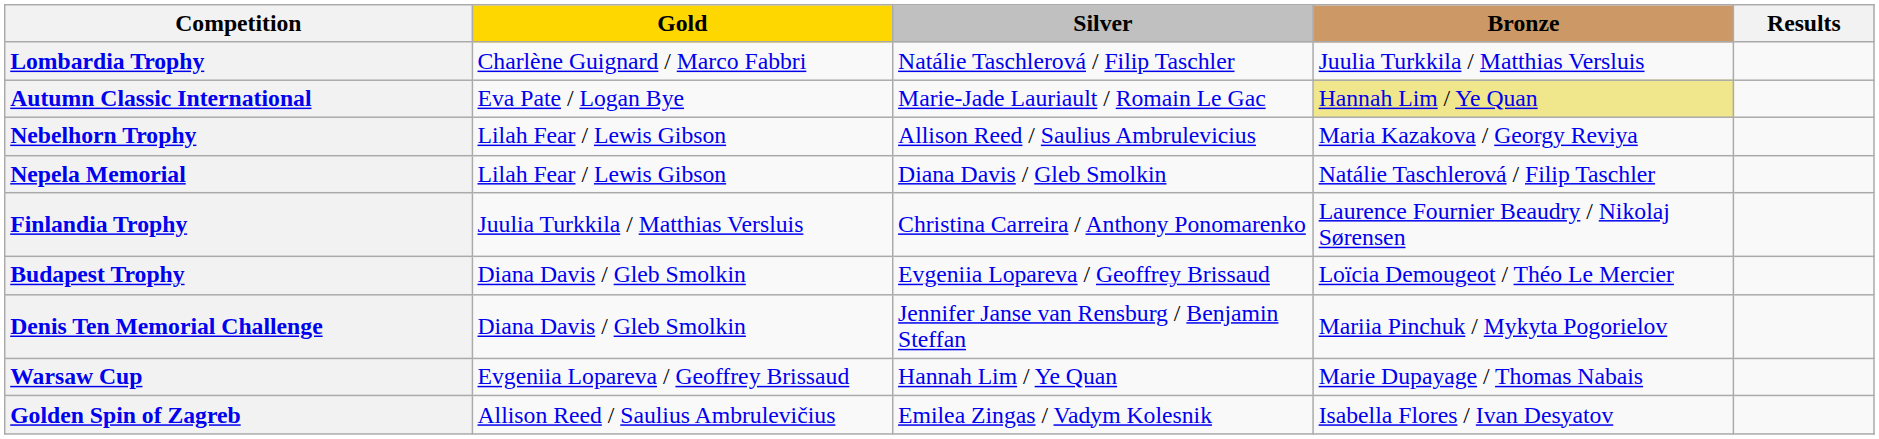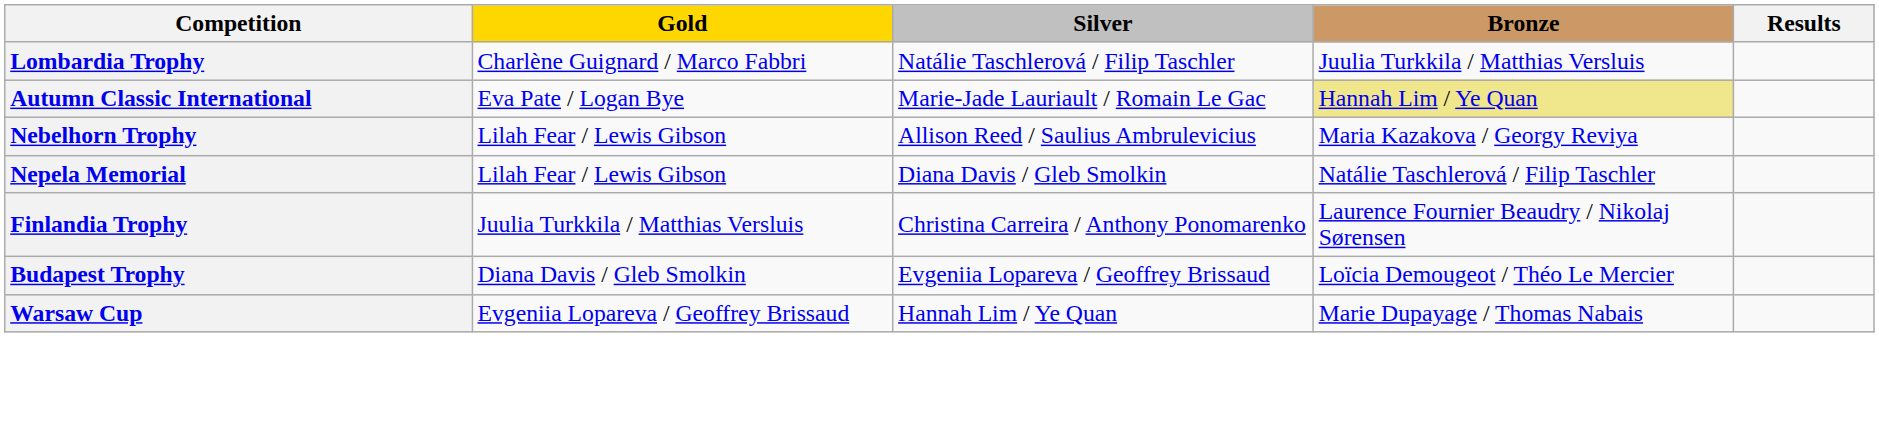- row: (166, 326)
- row: (125, 414)
